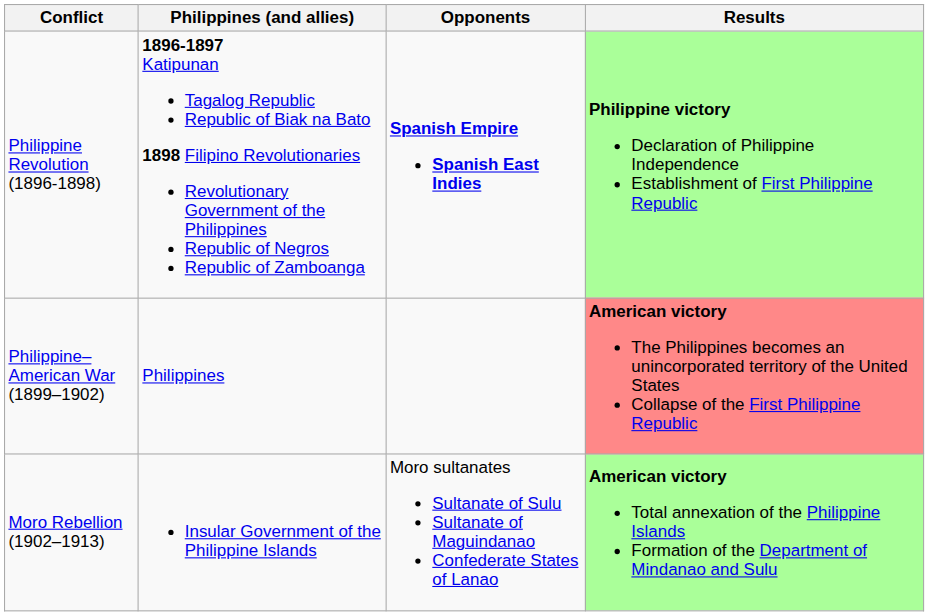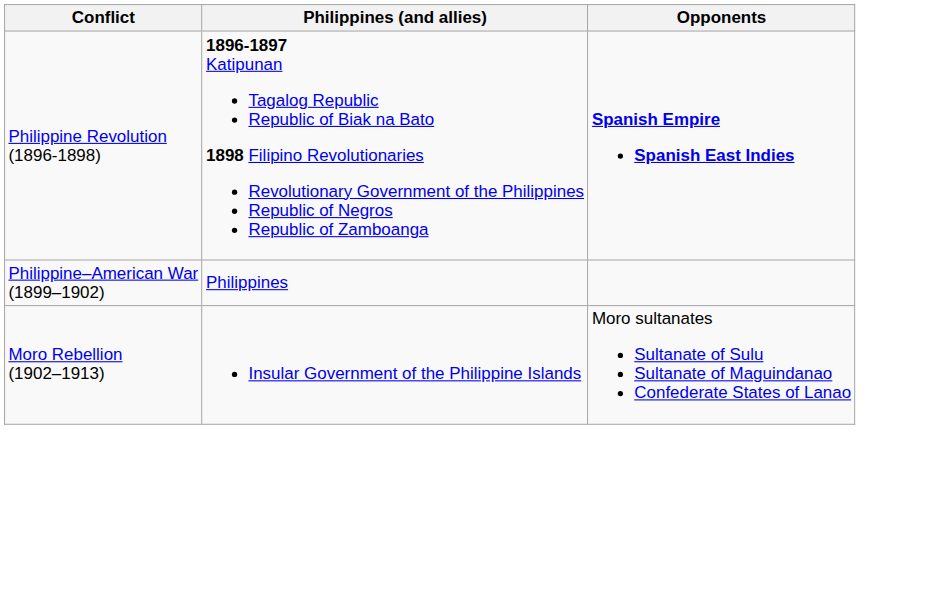- column: (754, 17)
